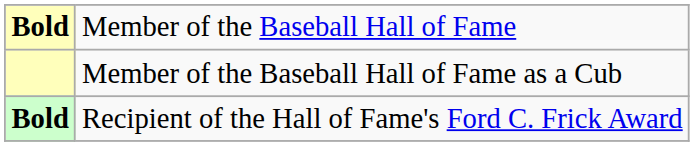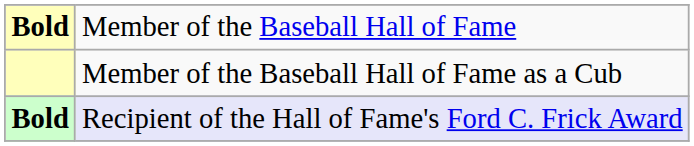(382, 118) no background -> (382, 118) lavender background
